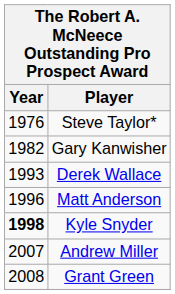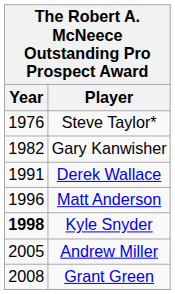(26, 174) 1993 -> (26, 174) 1991
(26, 251) 2007 -> (26, 251) 2005
